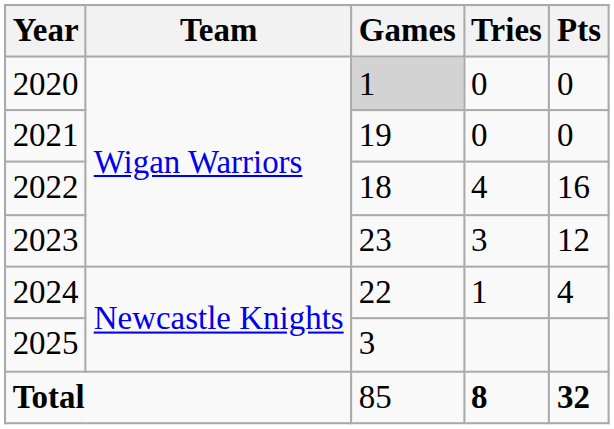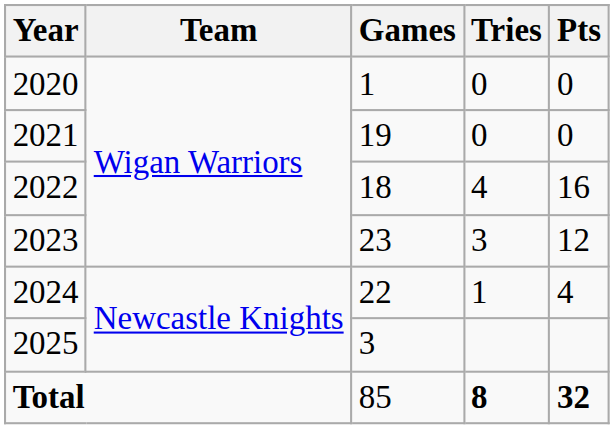(367, 82) lightgrey background -> (367, 82) no background
